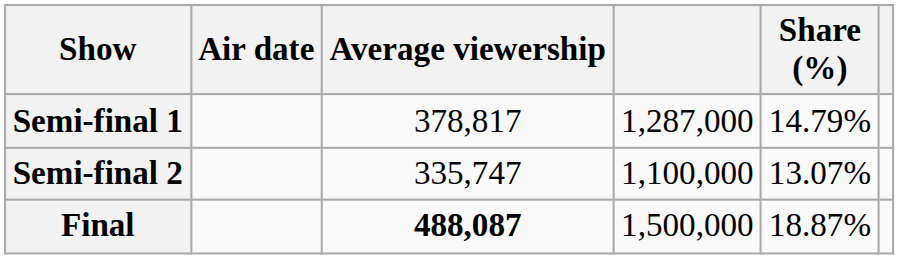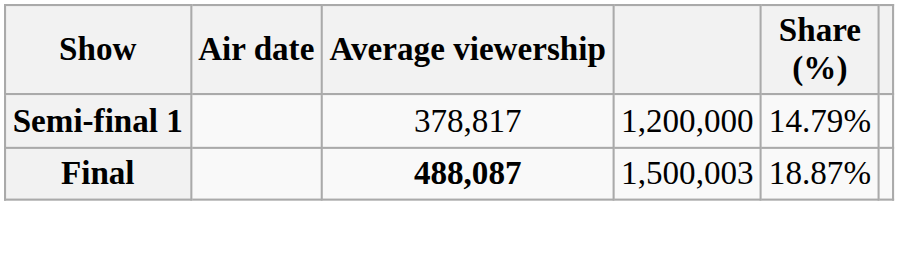(687, 120) 1,287,000 -> (687, 120) 1,200,000
- row: (98, 173)
(687, 225) 1,500,000 -> (687, 173) 1,500,003
